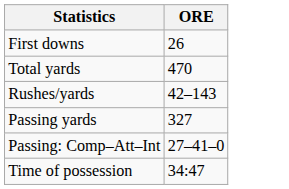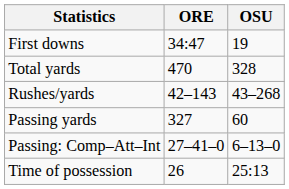+ column: (256, 17)
(176, 43) 26 -> (186, 43) 34:47
(186, 171) 34:47 -> (176, 171) 26
